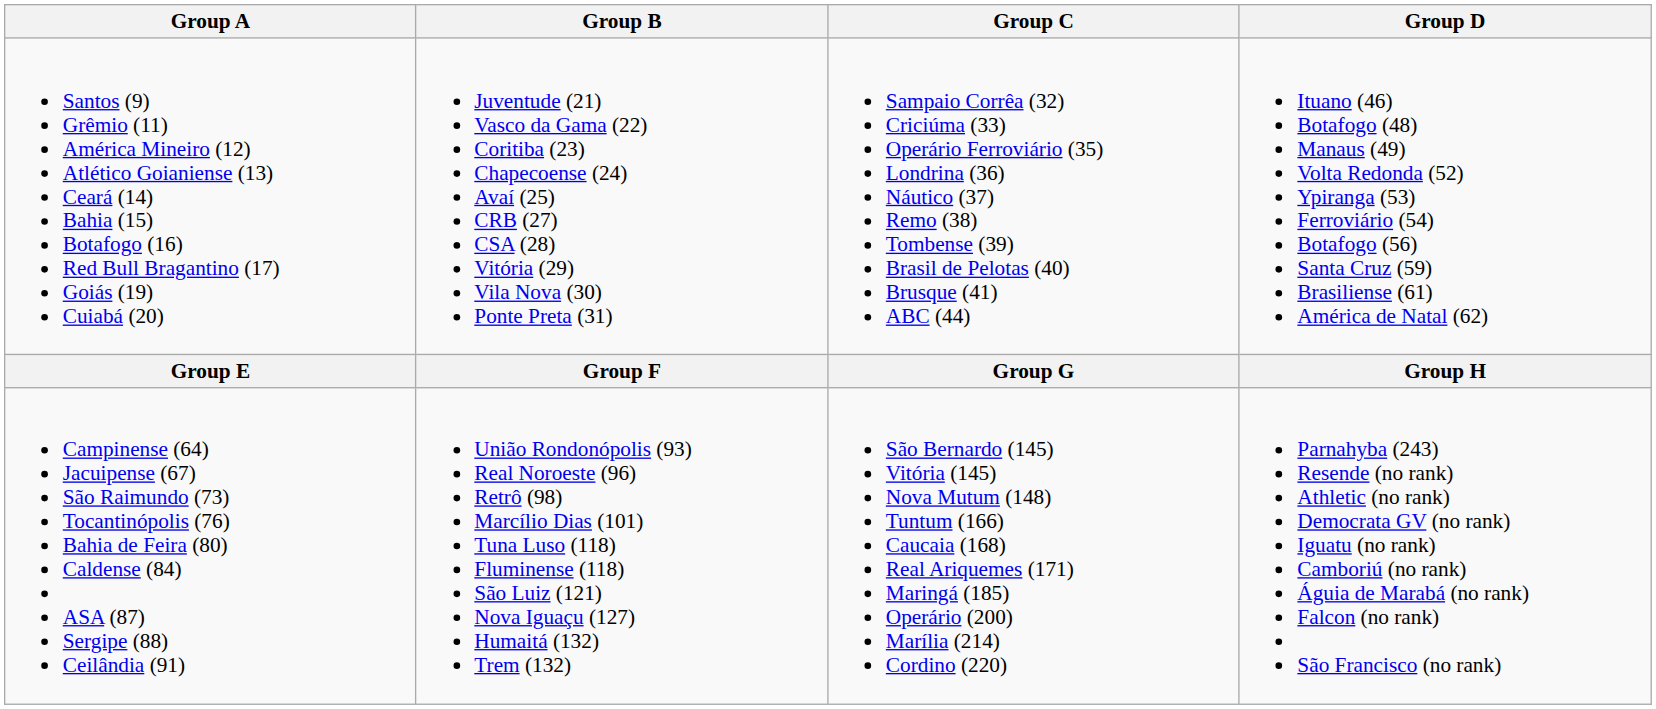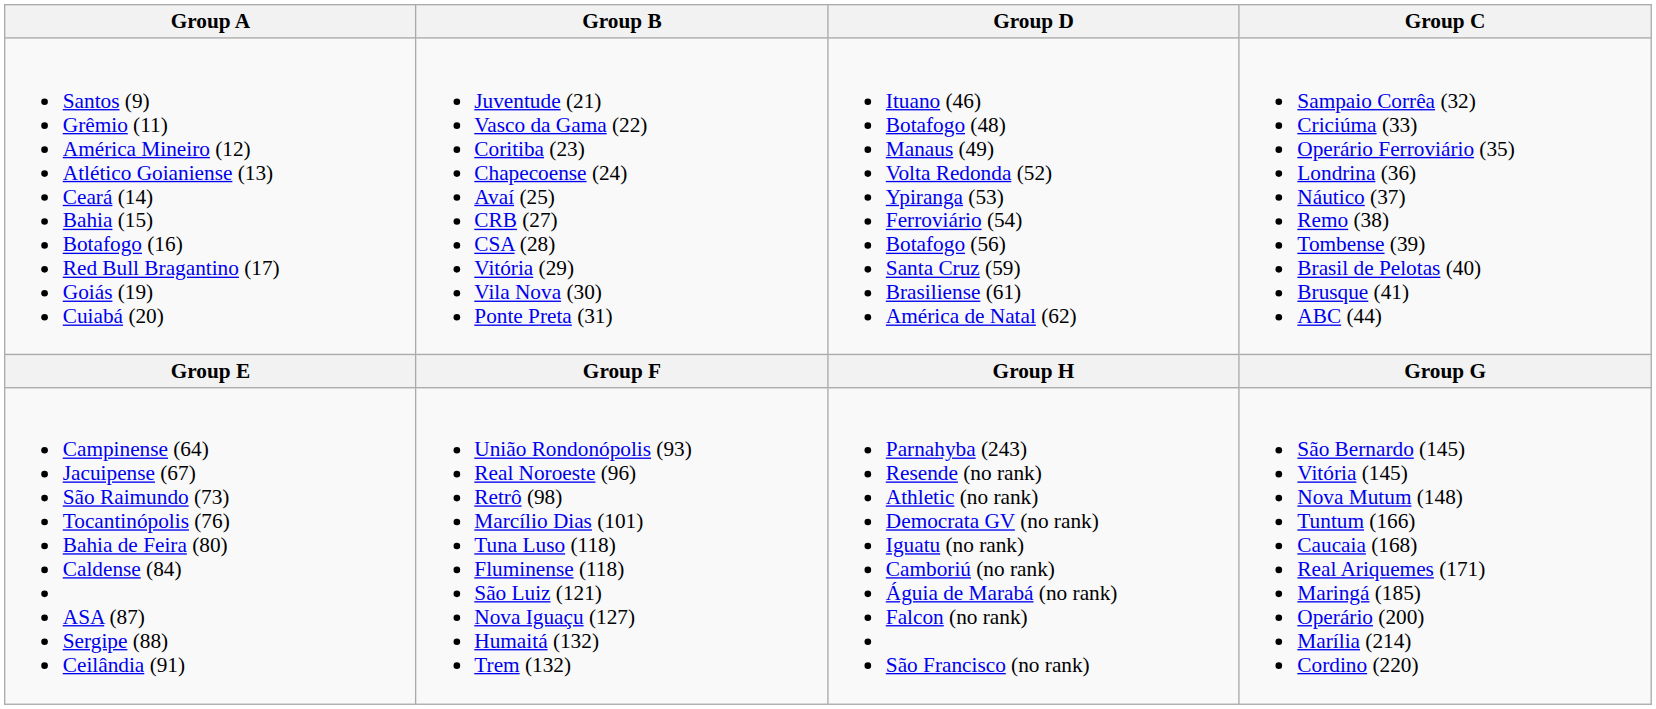columns swapped: (1033, 21) <-> (1445, 21)
